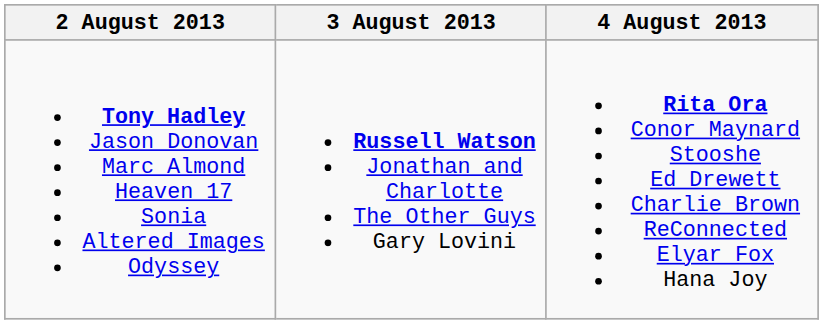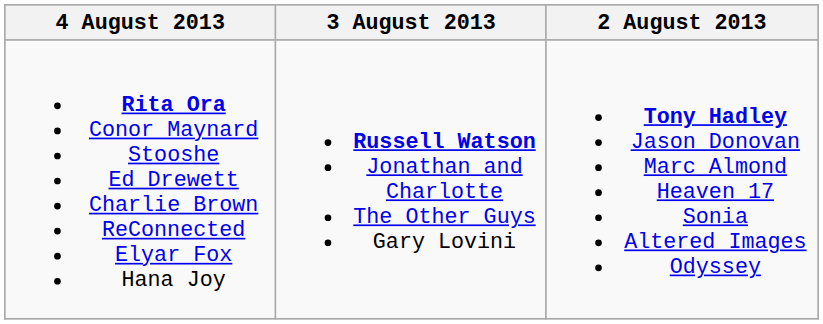columns swapped: (140, 23) <-> (682, 23)
